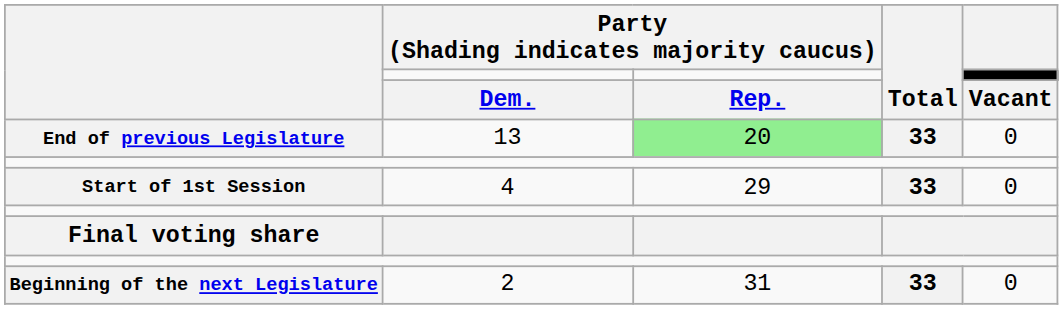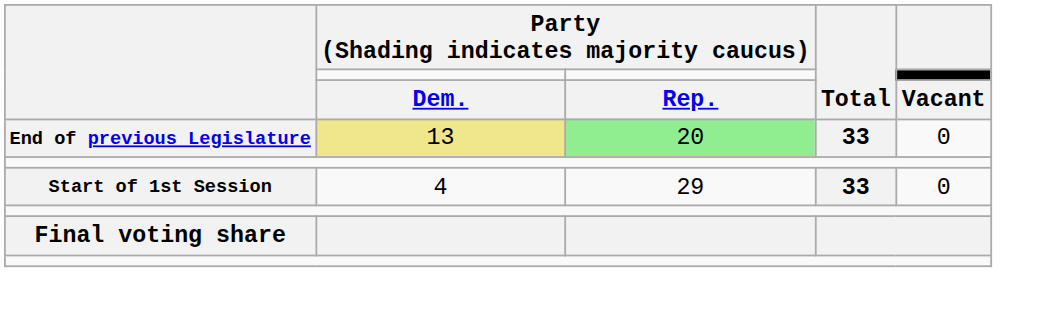(507, 138) no background -> (440, 138) khaki background
- row: (194, 285)
